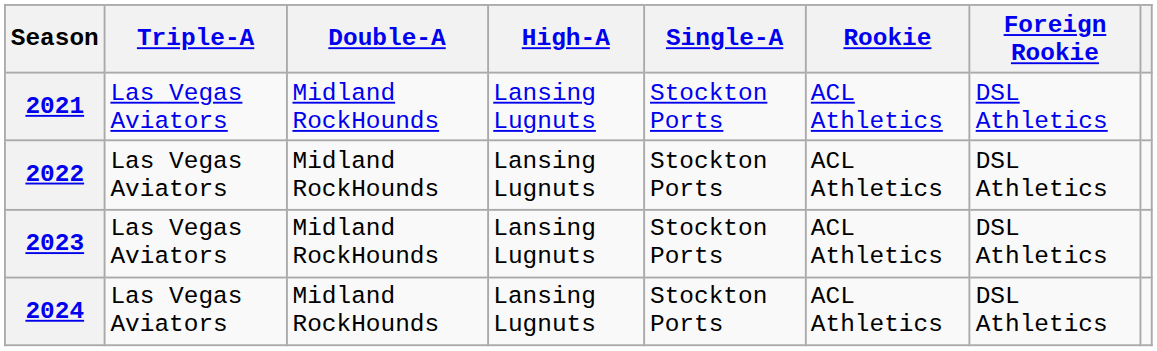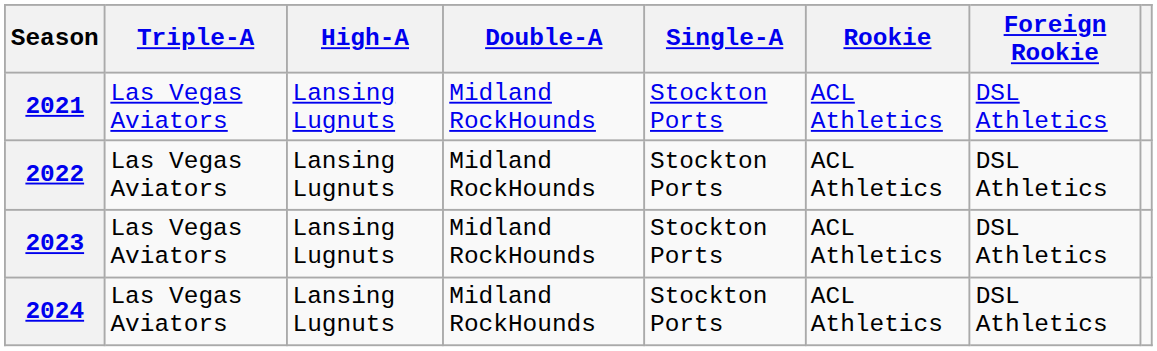columns swapped: (387, 39) <-> (566, 39)
